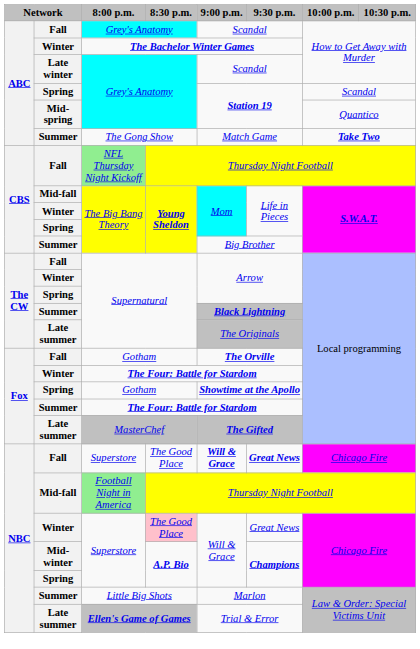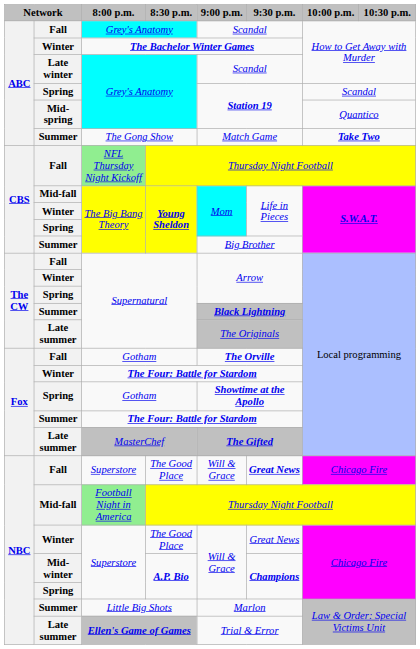(222, 458) bold -> (222, 470) normal
(171, 527) pink background -> (171, 539) no background
